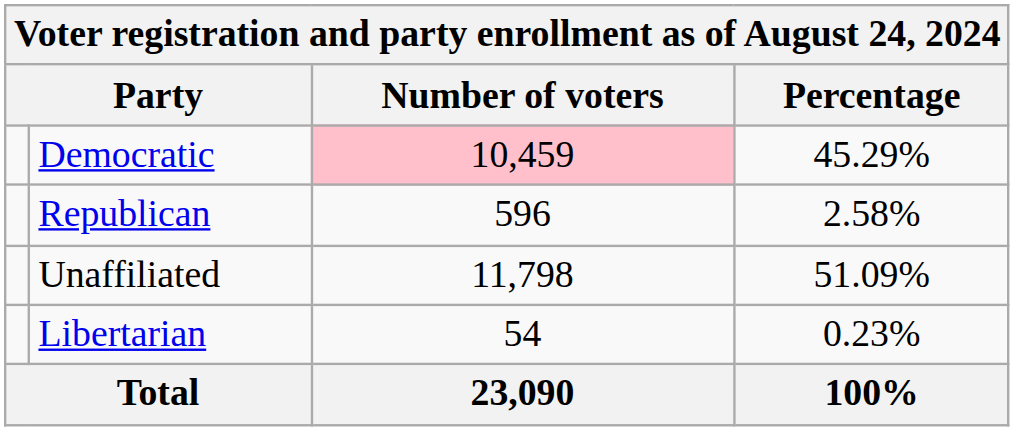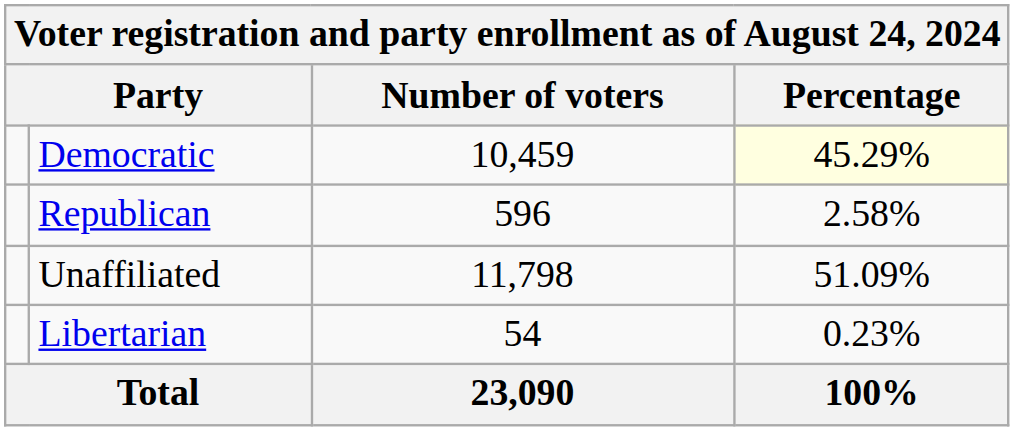(522, 154) pink background -> (522, 154) no background
(872, 154) no background -> (872, 154) lightyellow background
